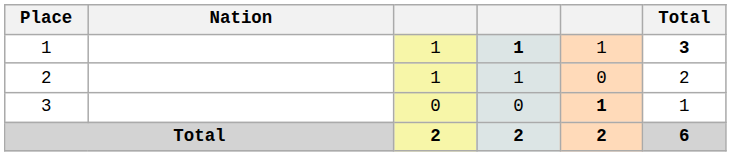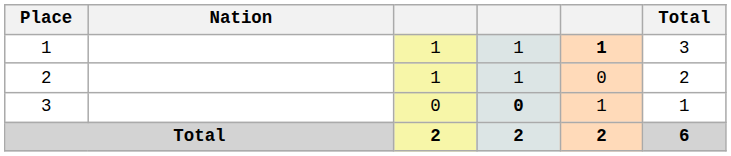(518, 48) bold -> (518, 48) normal
(601, 48) normal -> (601, 48) bold
(684, 48) bold -> (684, 48) normal
(518, 107) normal -> (518, 107) bold
(601, 107) bold -> (601, 107) normal
